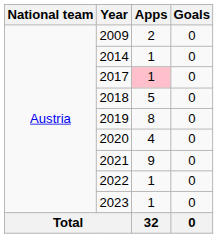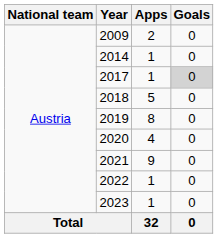(151, 77) pink background -> (151, 77) no background
(192, 77) no background -> (192, 77) lightgrey background
